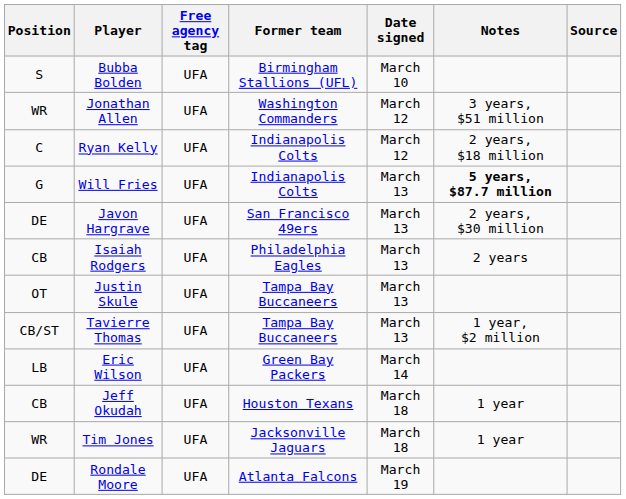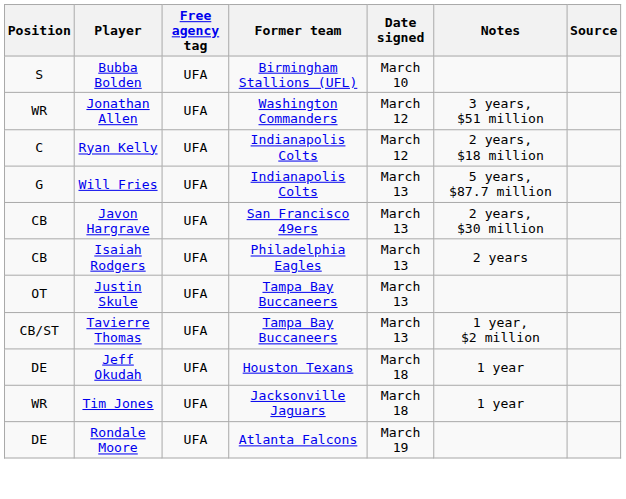(500, 184) bold -> (500, 184) normal
(39, 221) DE -> (39, 221) CB
- row: (118, 367)
(39, 403) CB -> (39, 367) DE
